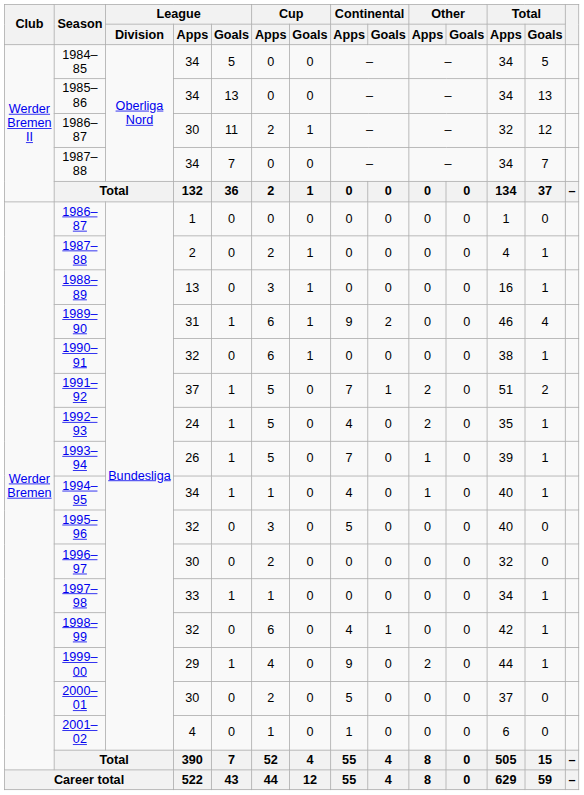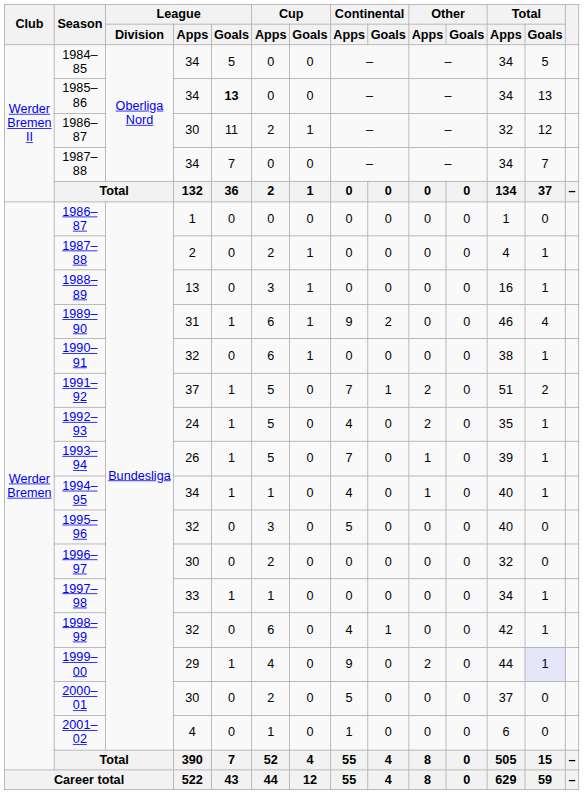(232, 95) normal -> (232, 95) bold
(545, 664) no background -> (545, 664) lavender background
